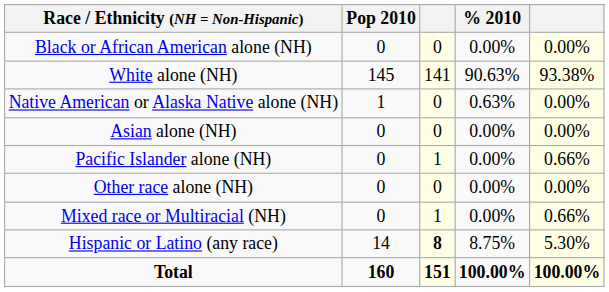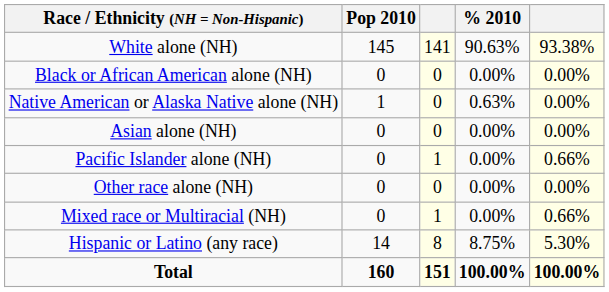rows swapped: (173, 74) <-> (173, 46)
(437, 243) bold -> (437, 243) normal
